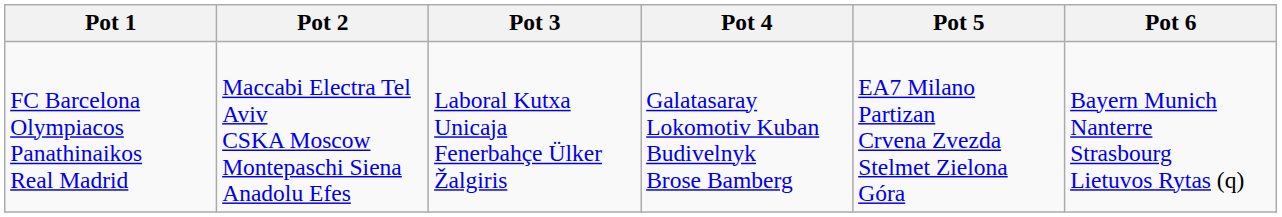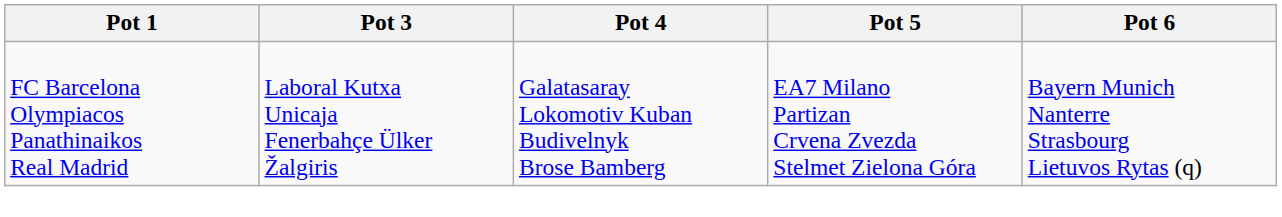- column: (323, 23)
